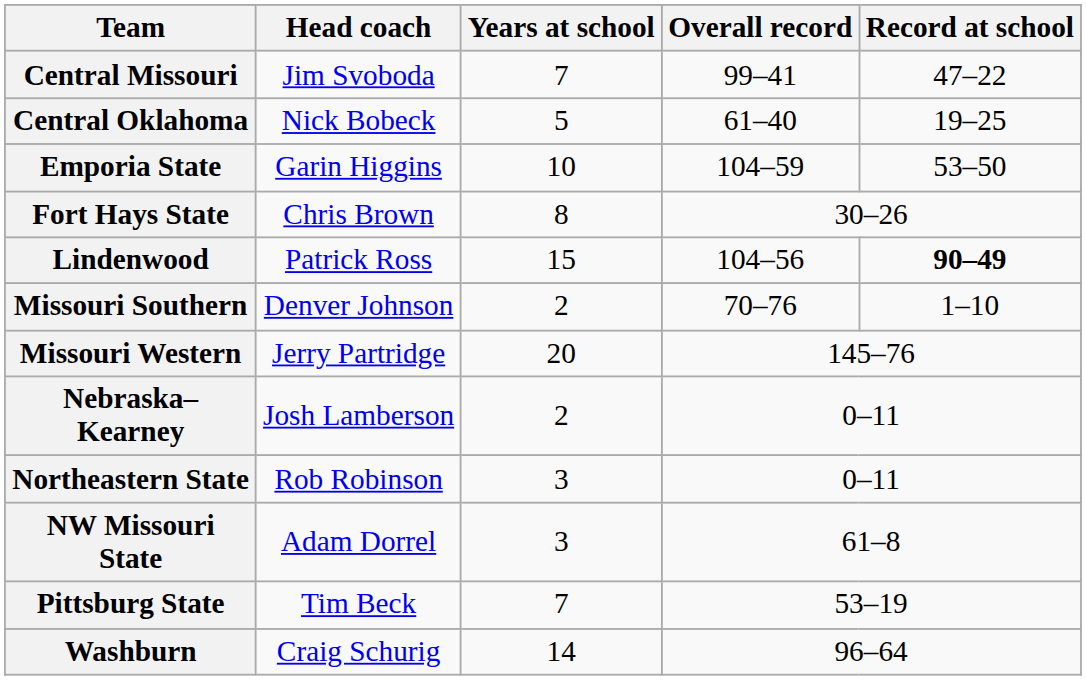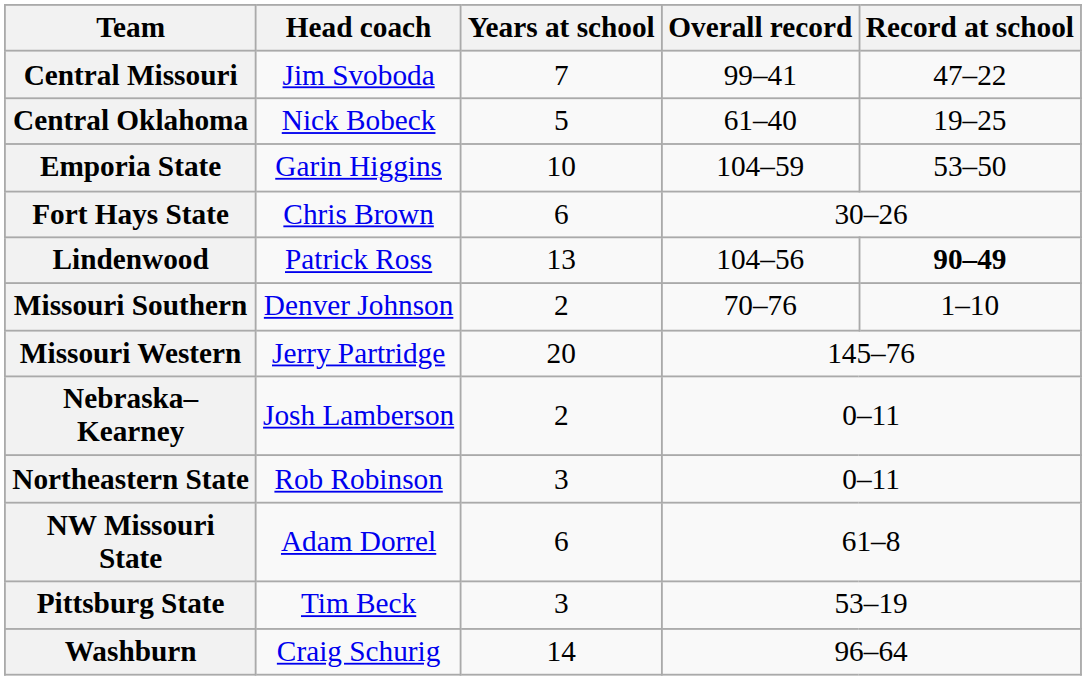(561, 213) 8 -> (561, 213) 6
(561, 259) 15 -> (561, 259) 13
(561, 541) 3 -> (561, 541) 6
(561, 604) 7 -> (561, 604) 3
